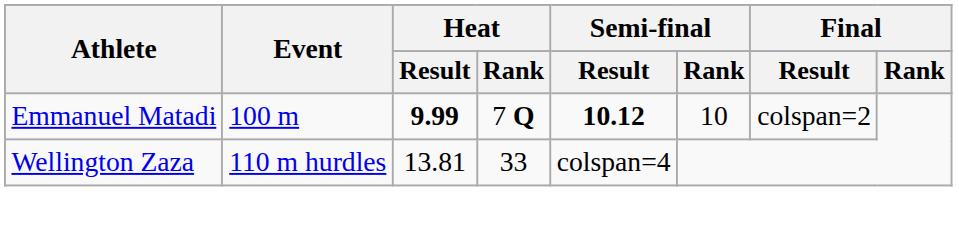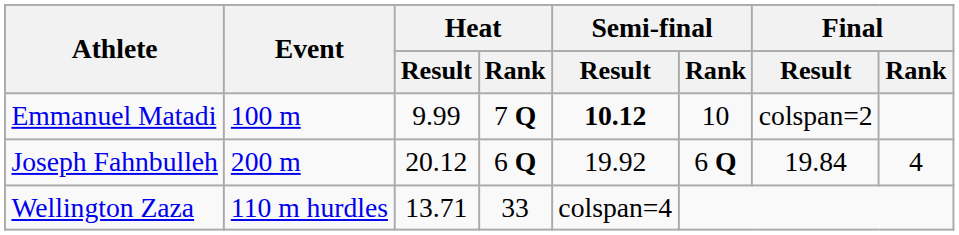(435, 116) bold -> (436, 116) normal
+ row: (115, 162)
(435, 162) 13.81 -> (436, 207) 13.71
